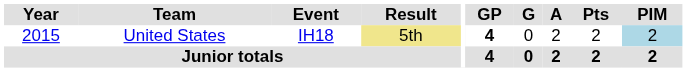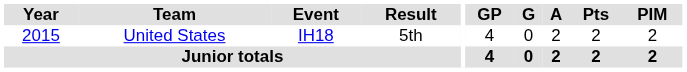(411, 35) khaki background -> (411, 35) no background
(490, 35) bold -> (490, 35) normal
(652, 35) lightblue background -> (652, 35) no background
